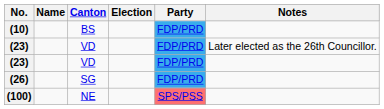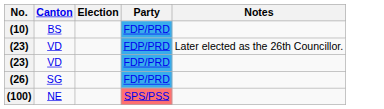- column: (51, 12)
